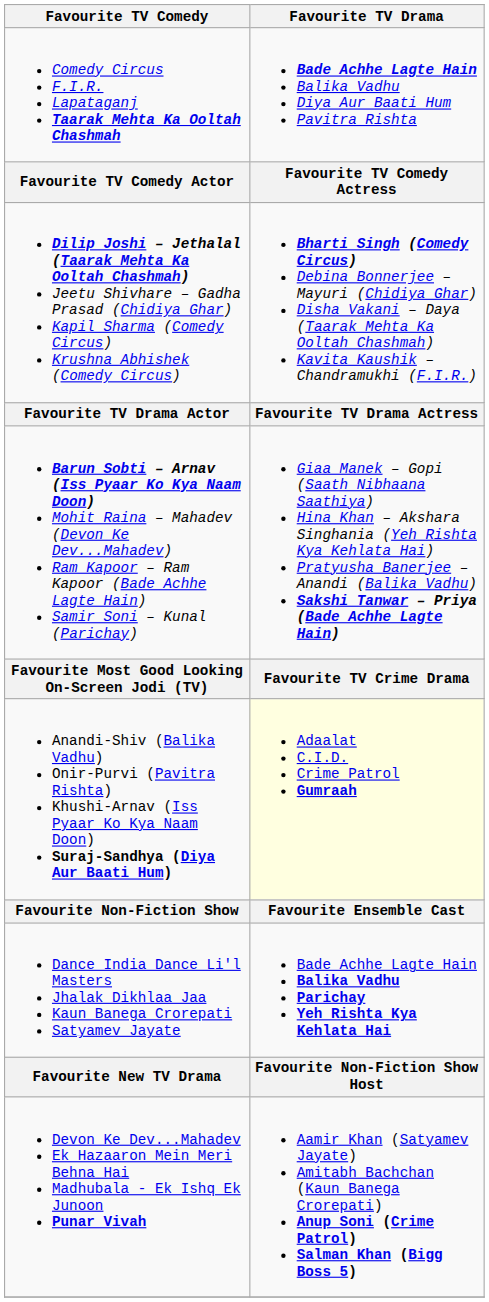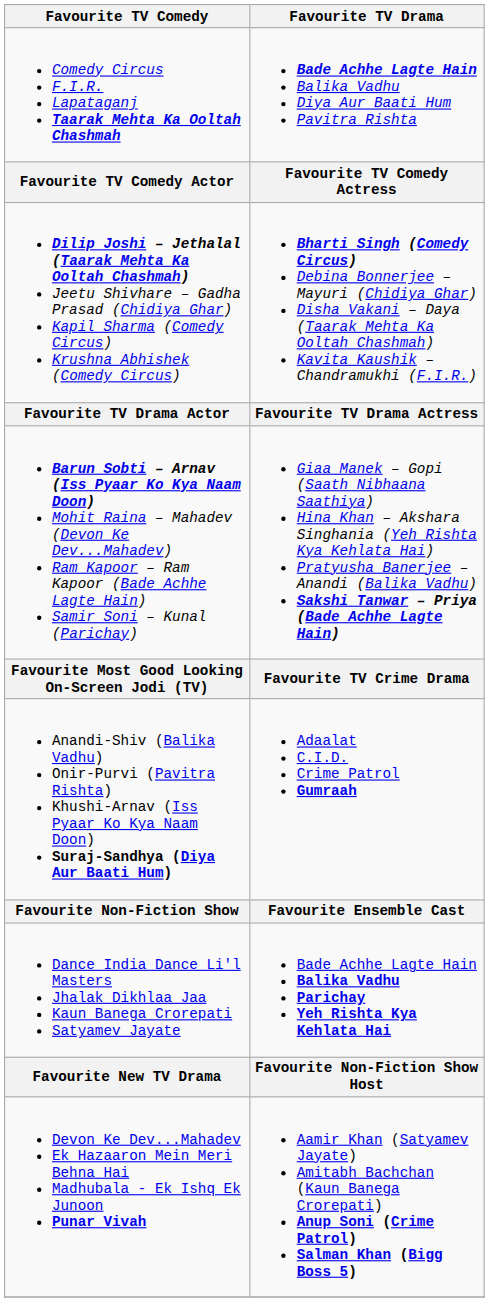(367, 766) lightyellow background -> (367, 766) no background
